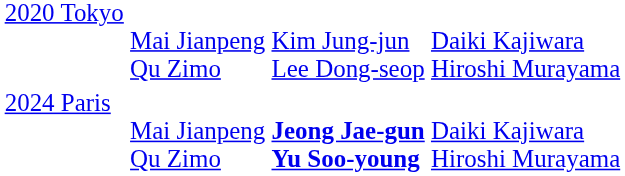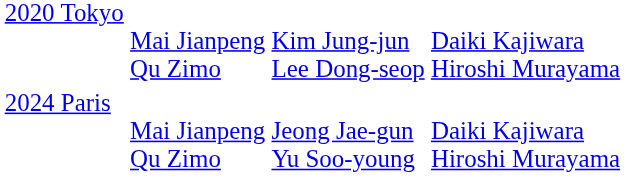(348, 145) bold -> (343, 145) normal
